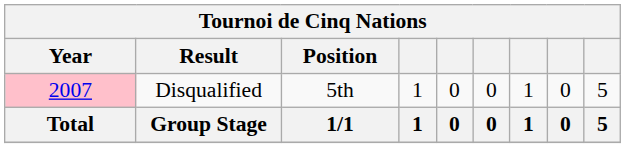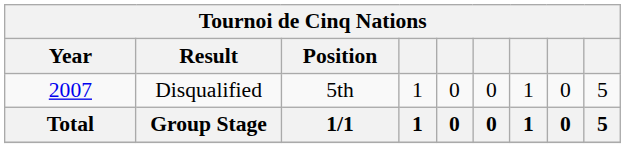(70, 90) pink background -> (70, 90) no background
